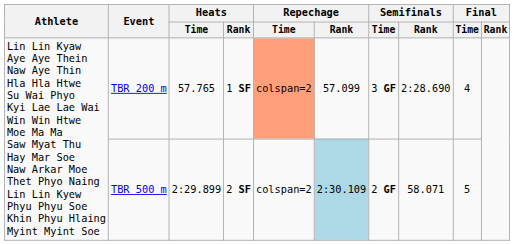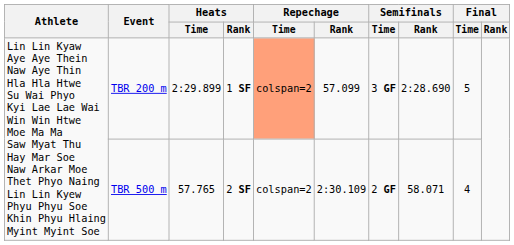(196, 88) 57.765 -> (196, 88) 2:29.899
(467, 88) 4 -> (467, 88) 5
(196, 189) 2:29.899 -> (196, 189) 57.765
(341, 189) lightblue background -> (341, 189) no background
(467, 189) 5 -> (467, 189) 4
